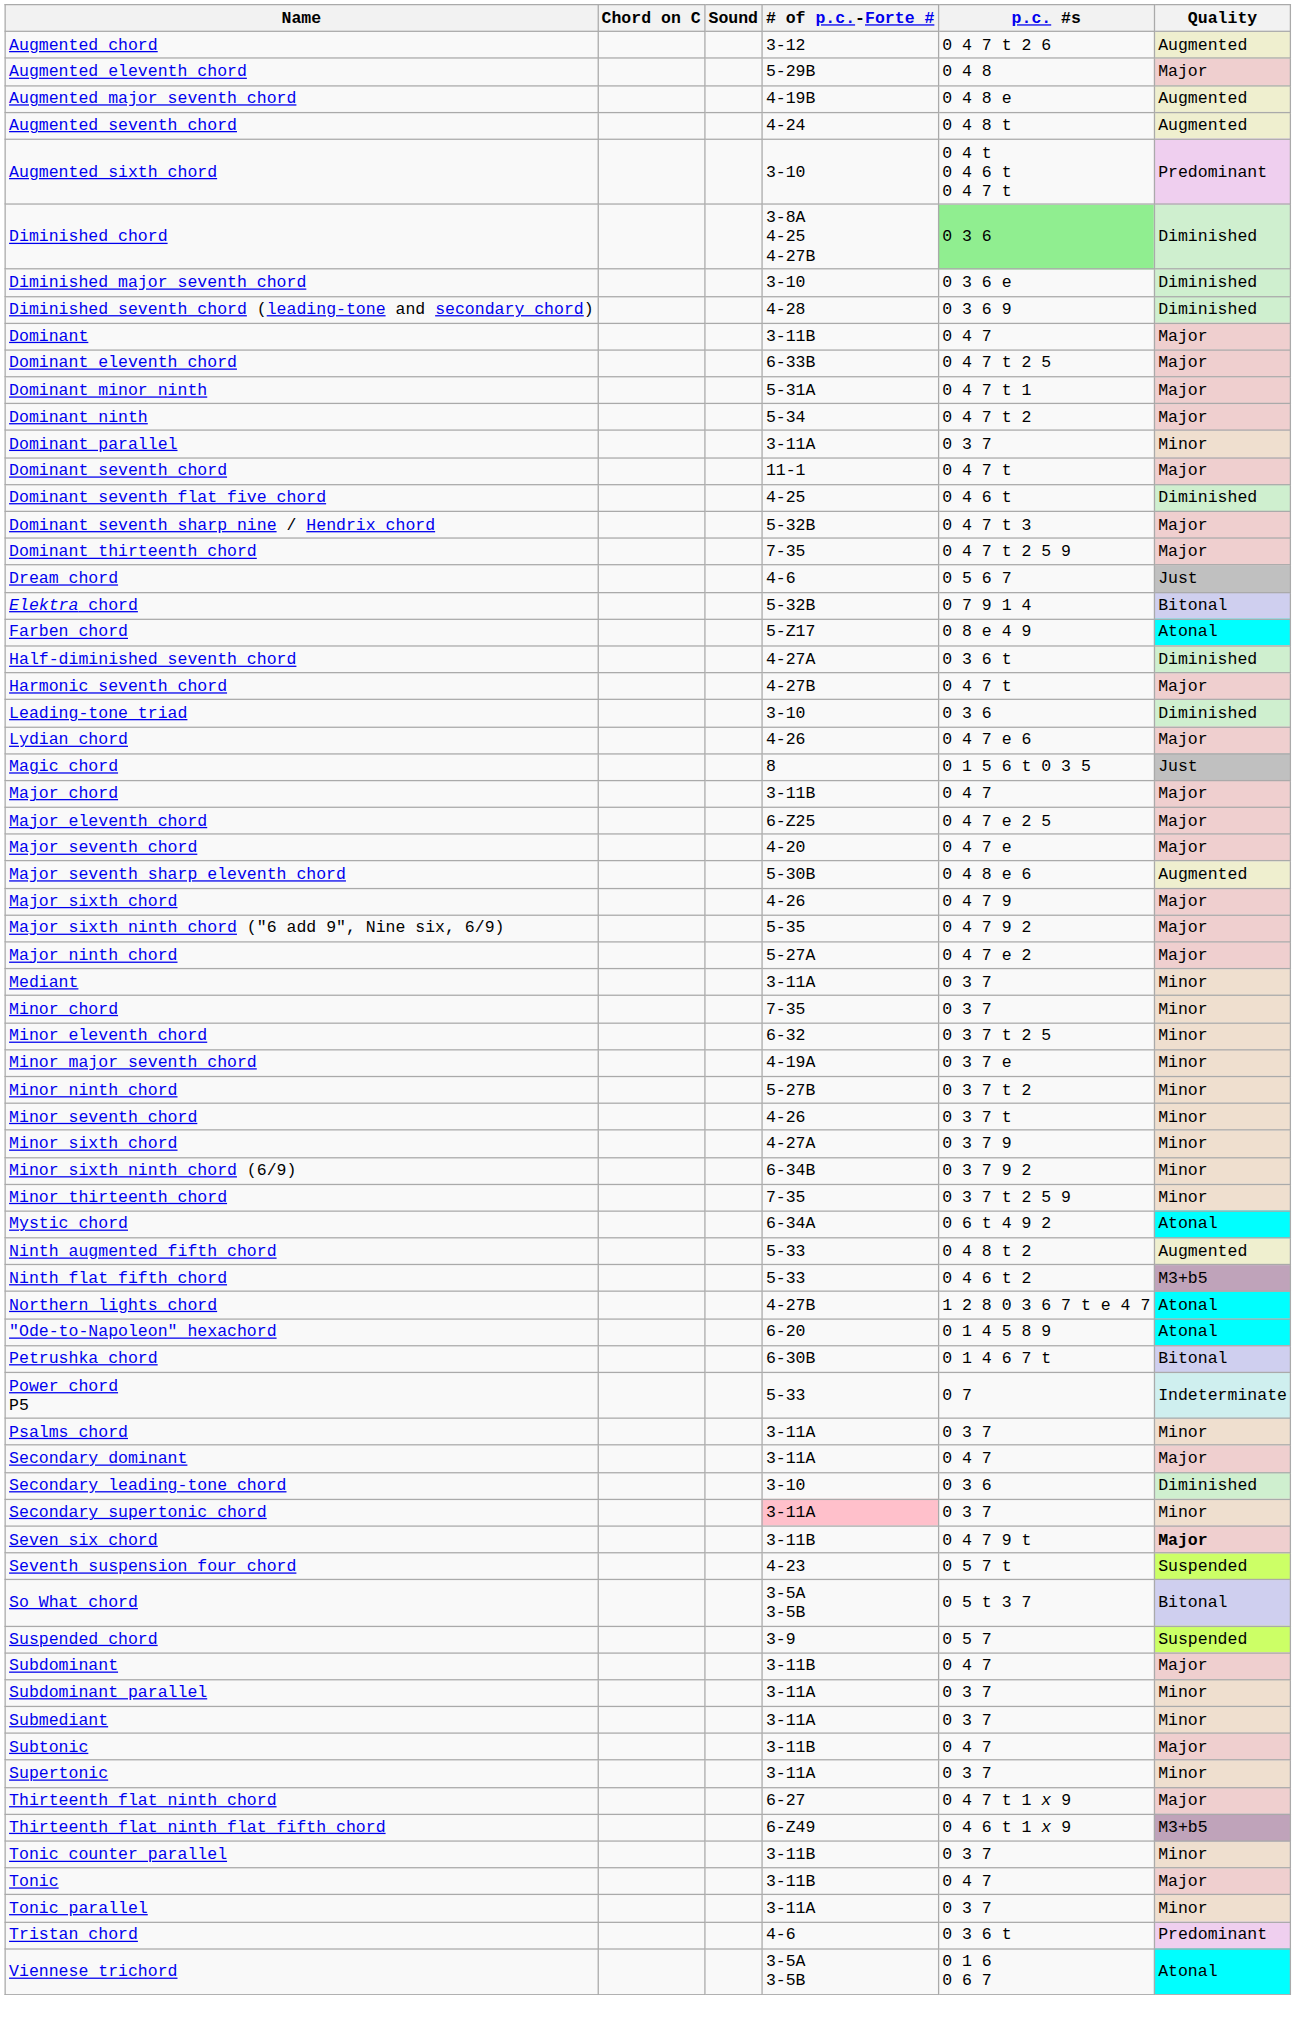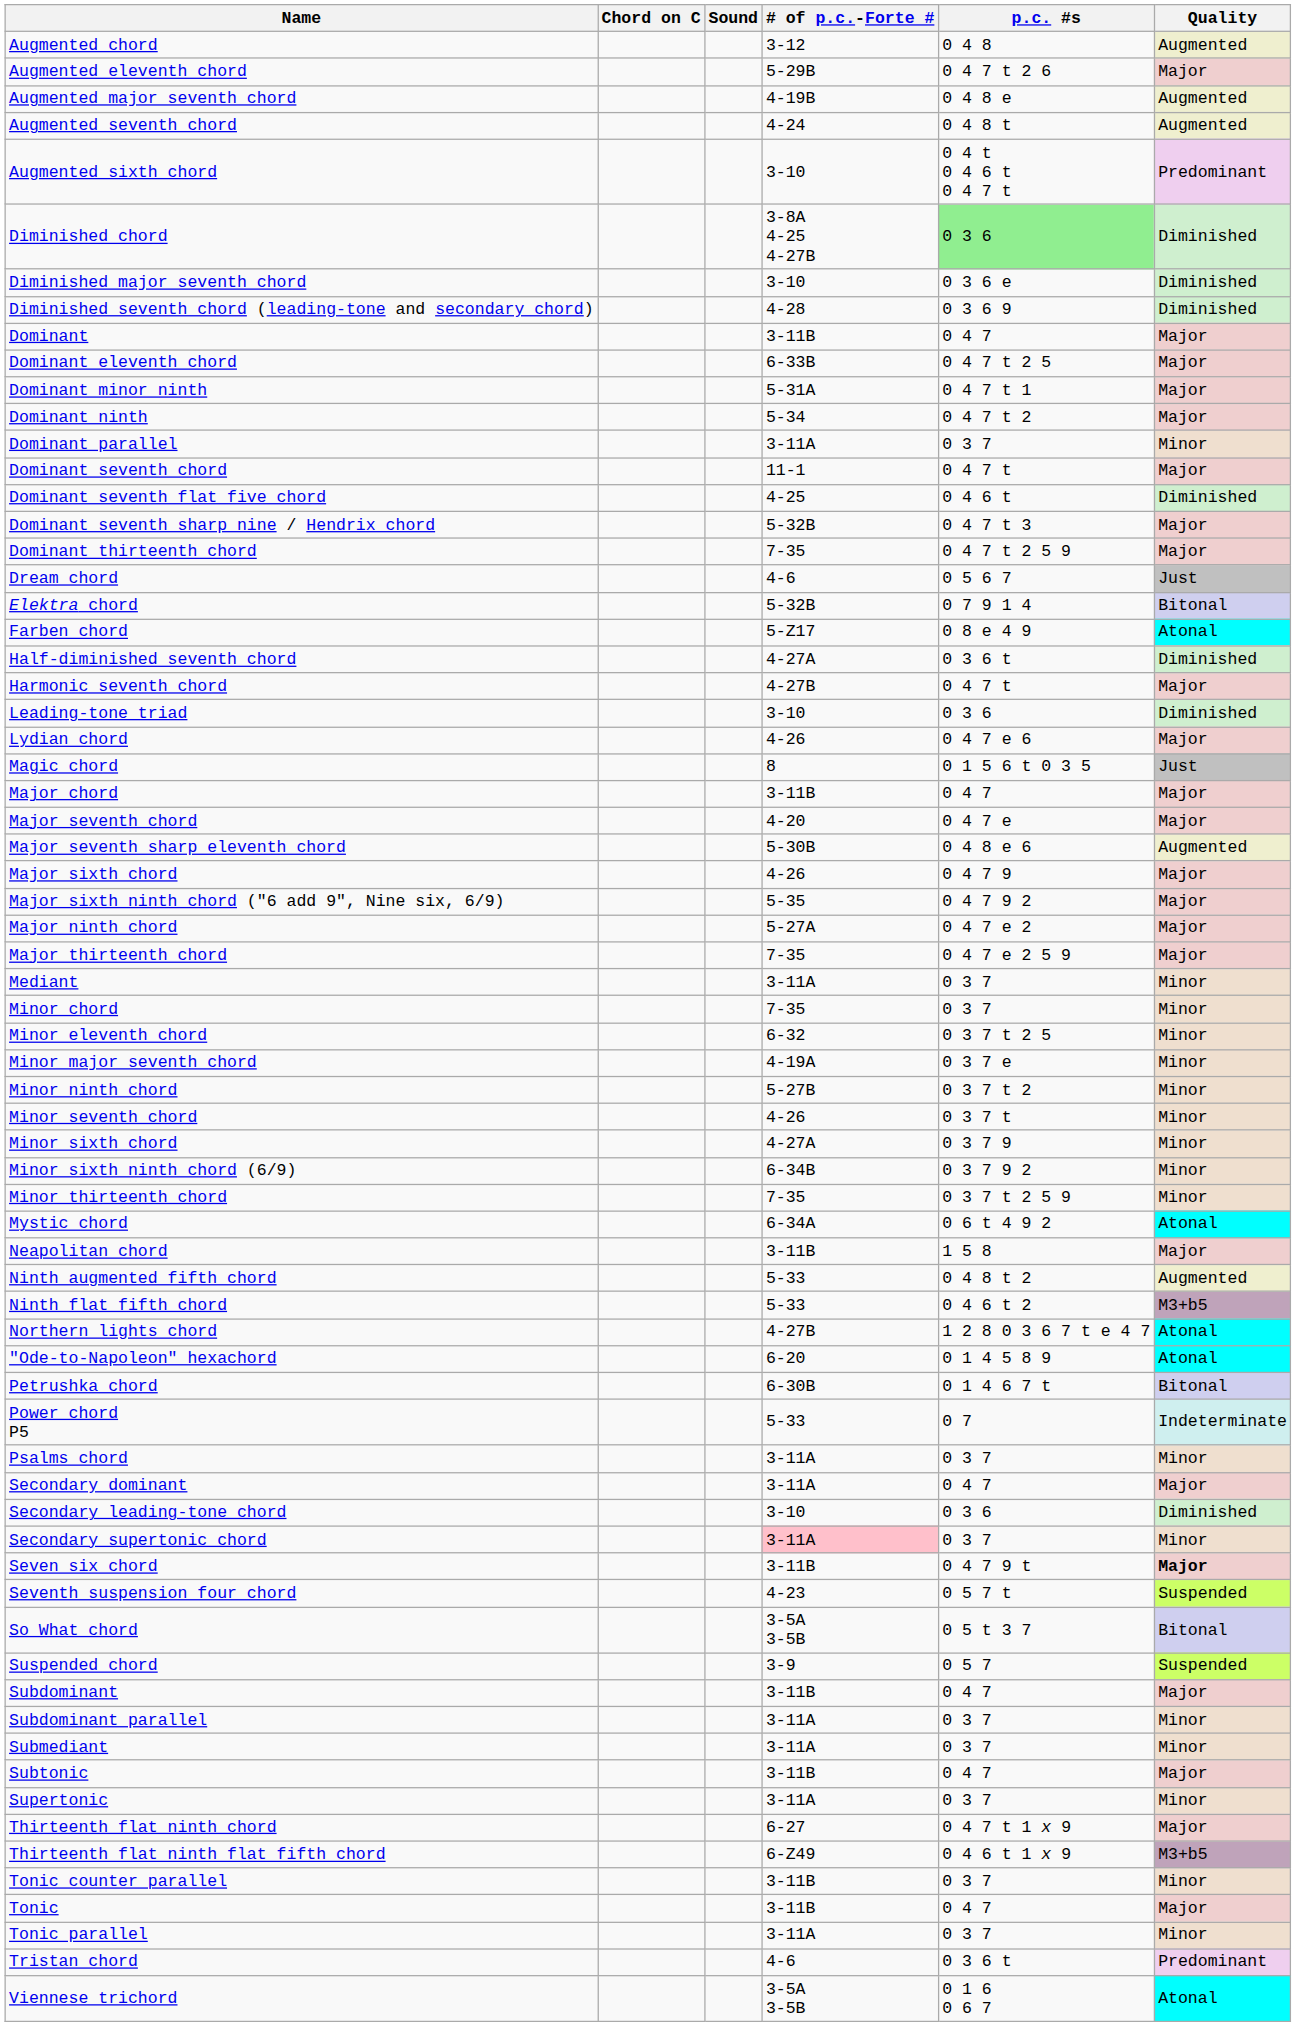(997, 45) 0 4 7 t 2 6 -> (967, 45) 0 4 8
(967, 72) 0 4 8 -> (997, 72) 0 4 7 t 2 6
- row: (108, 821)
+ row: (118, 955)
+ row: (88, 1251)
